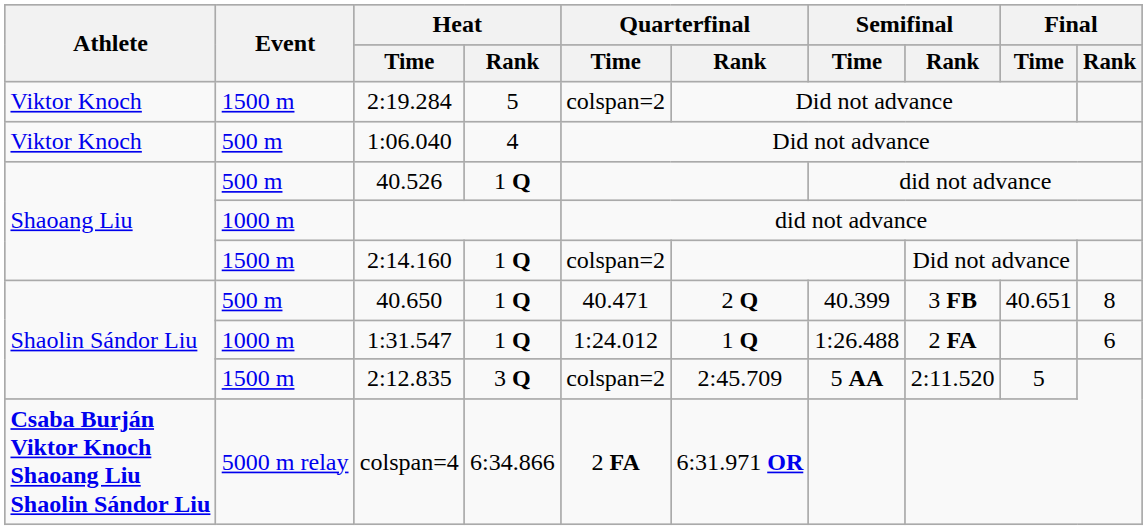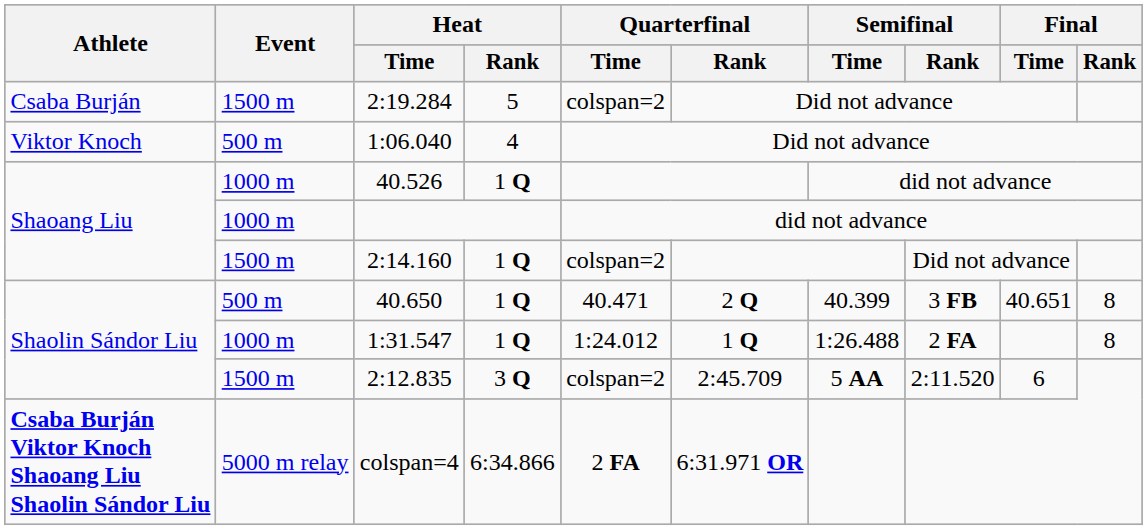(76, 101) Viktor Knoch -> (76, 101) Csaba Burján
(252, 181) 500 m -> (258, 181) 1000 m
(1110, 339) 6 -> (1110, 339) 8
(1039, 379) 5 -> (1039, 379) 6
